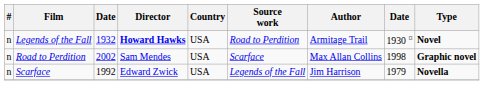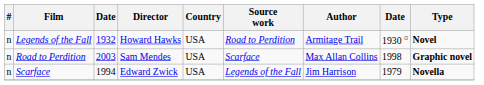(153, 40) bold -> (151, 40) normal
(106, 56) 2002 -> (106, 56) 2003
(106, 72) 1992 -> (106, 72) 1994
